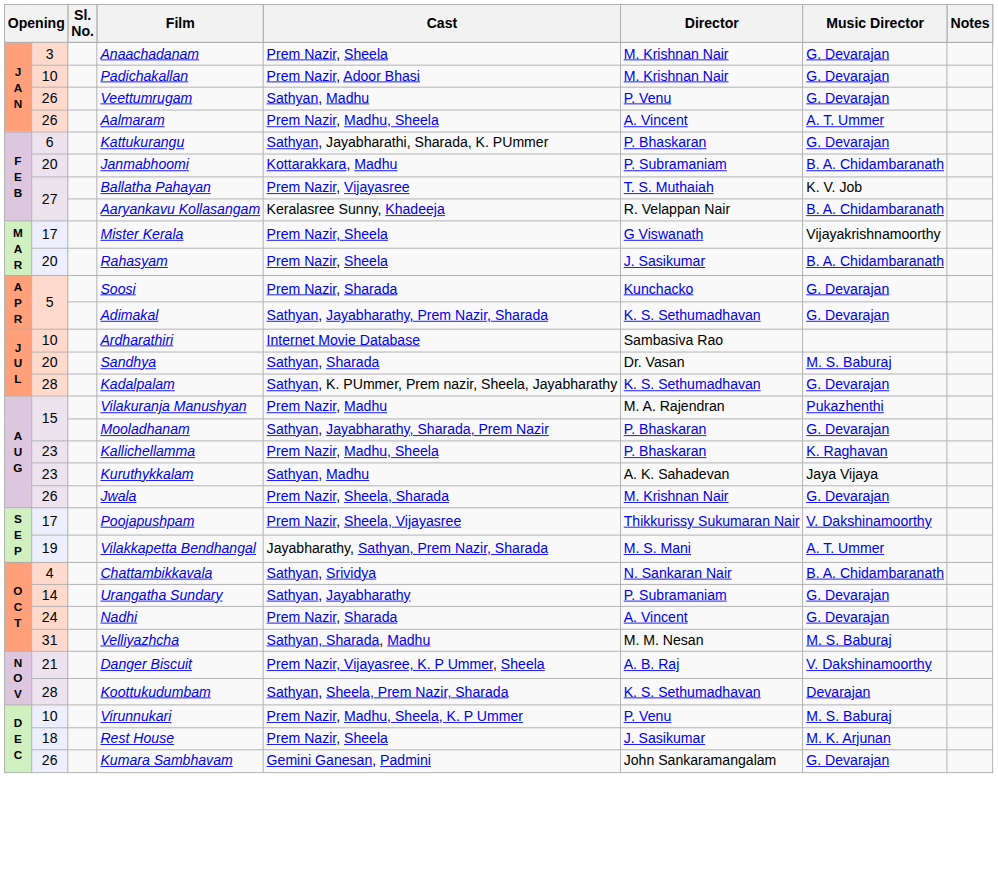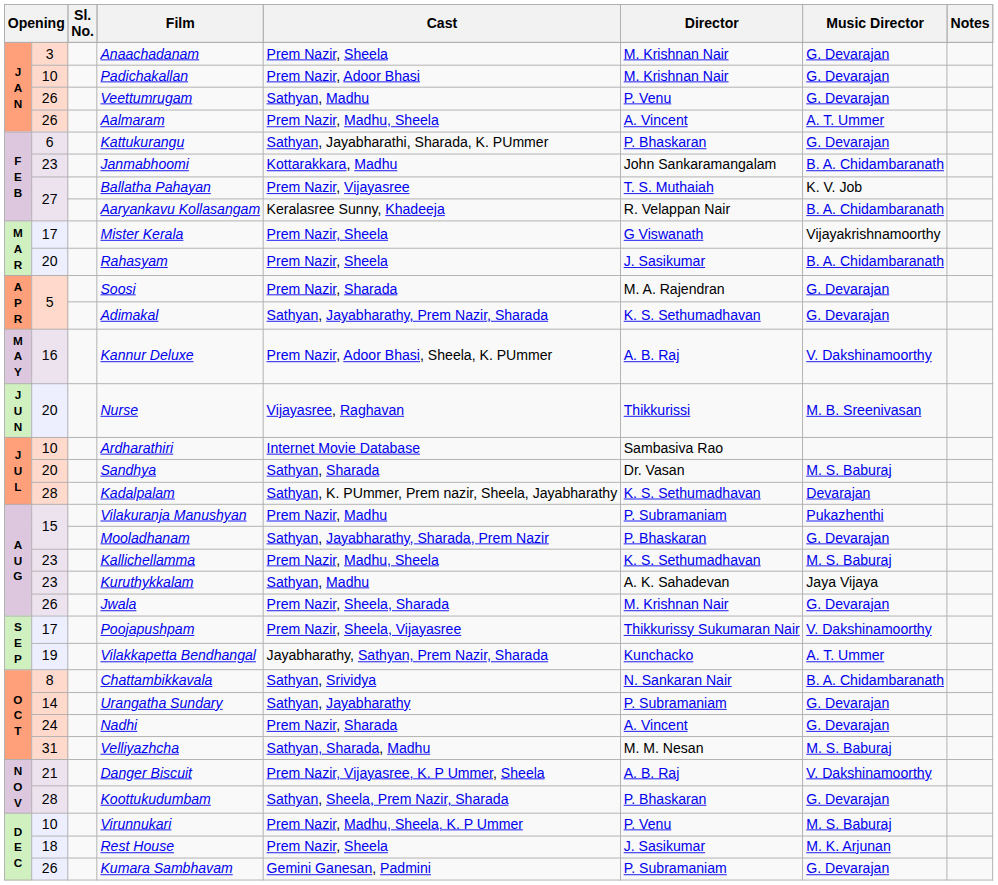(50, 165) 20 -> (50, 165) 23
(675, 165) P. Subramaniam -> (700, 165) John Sankaramangalam
(659, 288) Kunchacko -> (674, 288) M. A. Rajendran
+ row: (147, 356)
+ row: (119, 410)
(848, 385) G. Devarajan -> (838, 493) Devarajan
(674, 407) M. A. Rajendran -> (675, 515) P. Subramaniam
(665, 452) P. Bhaskaran -> (692, 560) K. S. Sethumadhavan
(847, 452) K. Raghavan -> (849, 560) M. S. Baburaj
(657, 548) M. S. Mani -> (659, 656) Kunchacko
(50, 573) 4 -> (50, 681) 8
(692, 691) K. S. Sethumadhavan -> (665, 799) P. Bhaskaran
(838, 691) Devarajan -> (848, 799) G. Devarajan
(700, 761) John Sankaramangalam -> (675, 869) P. Subramaniam
